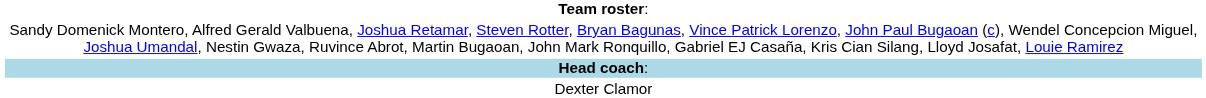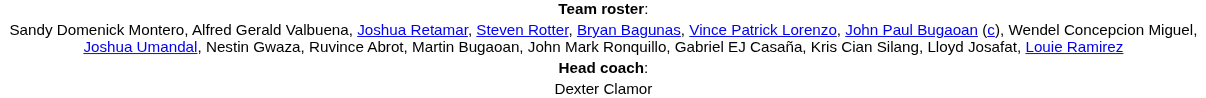(603, 68) lightblue background -> (603, 68) no background
